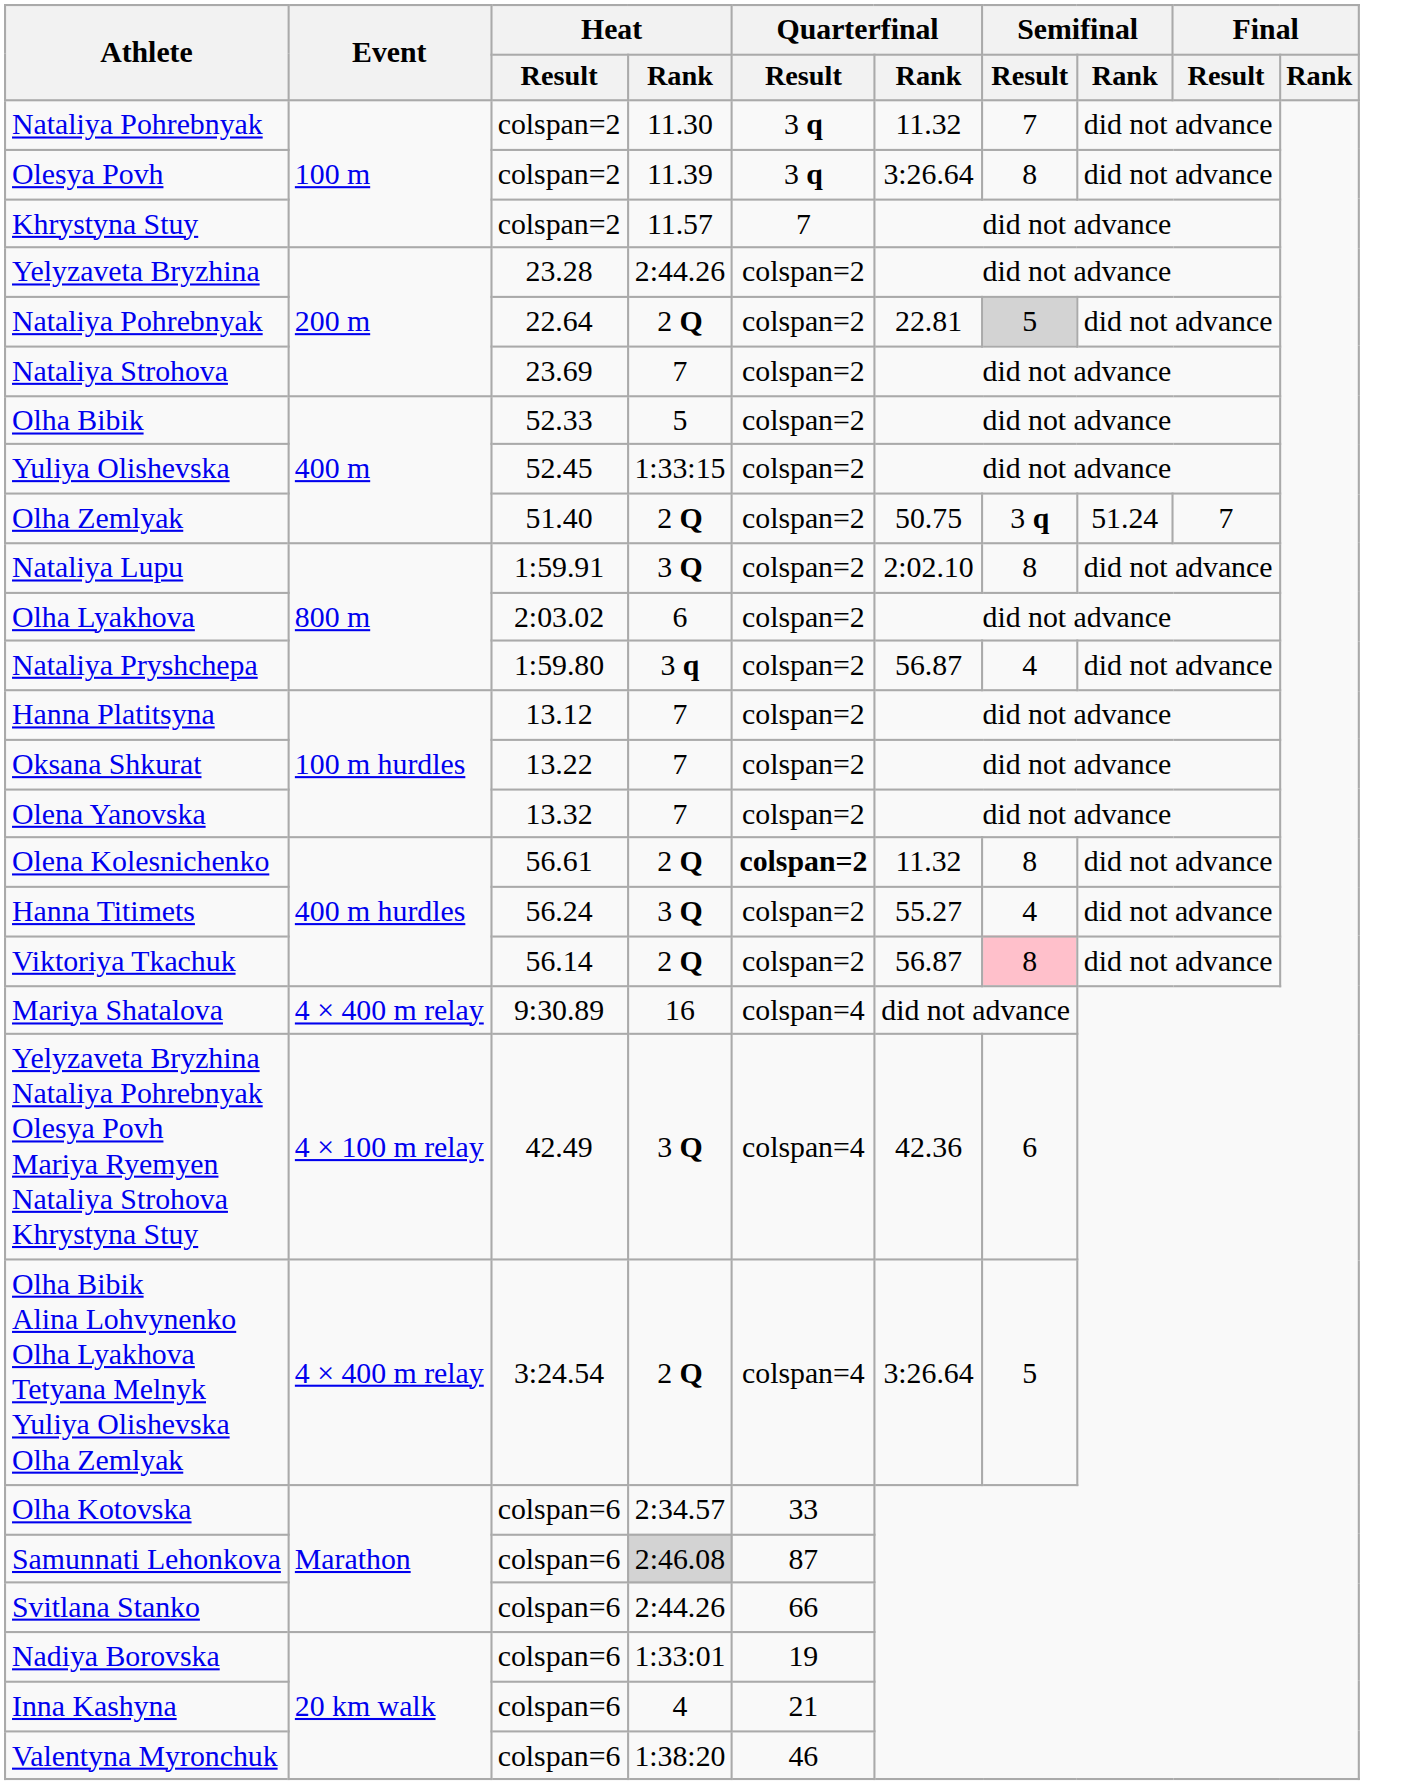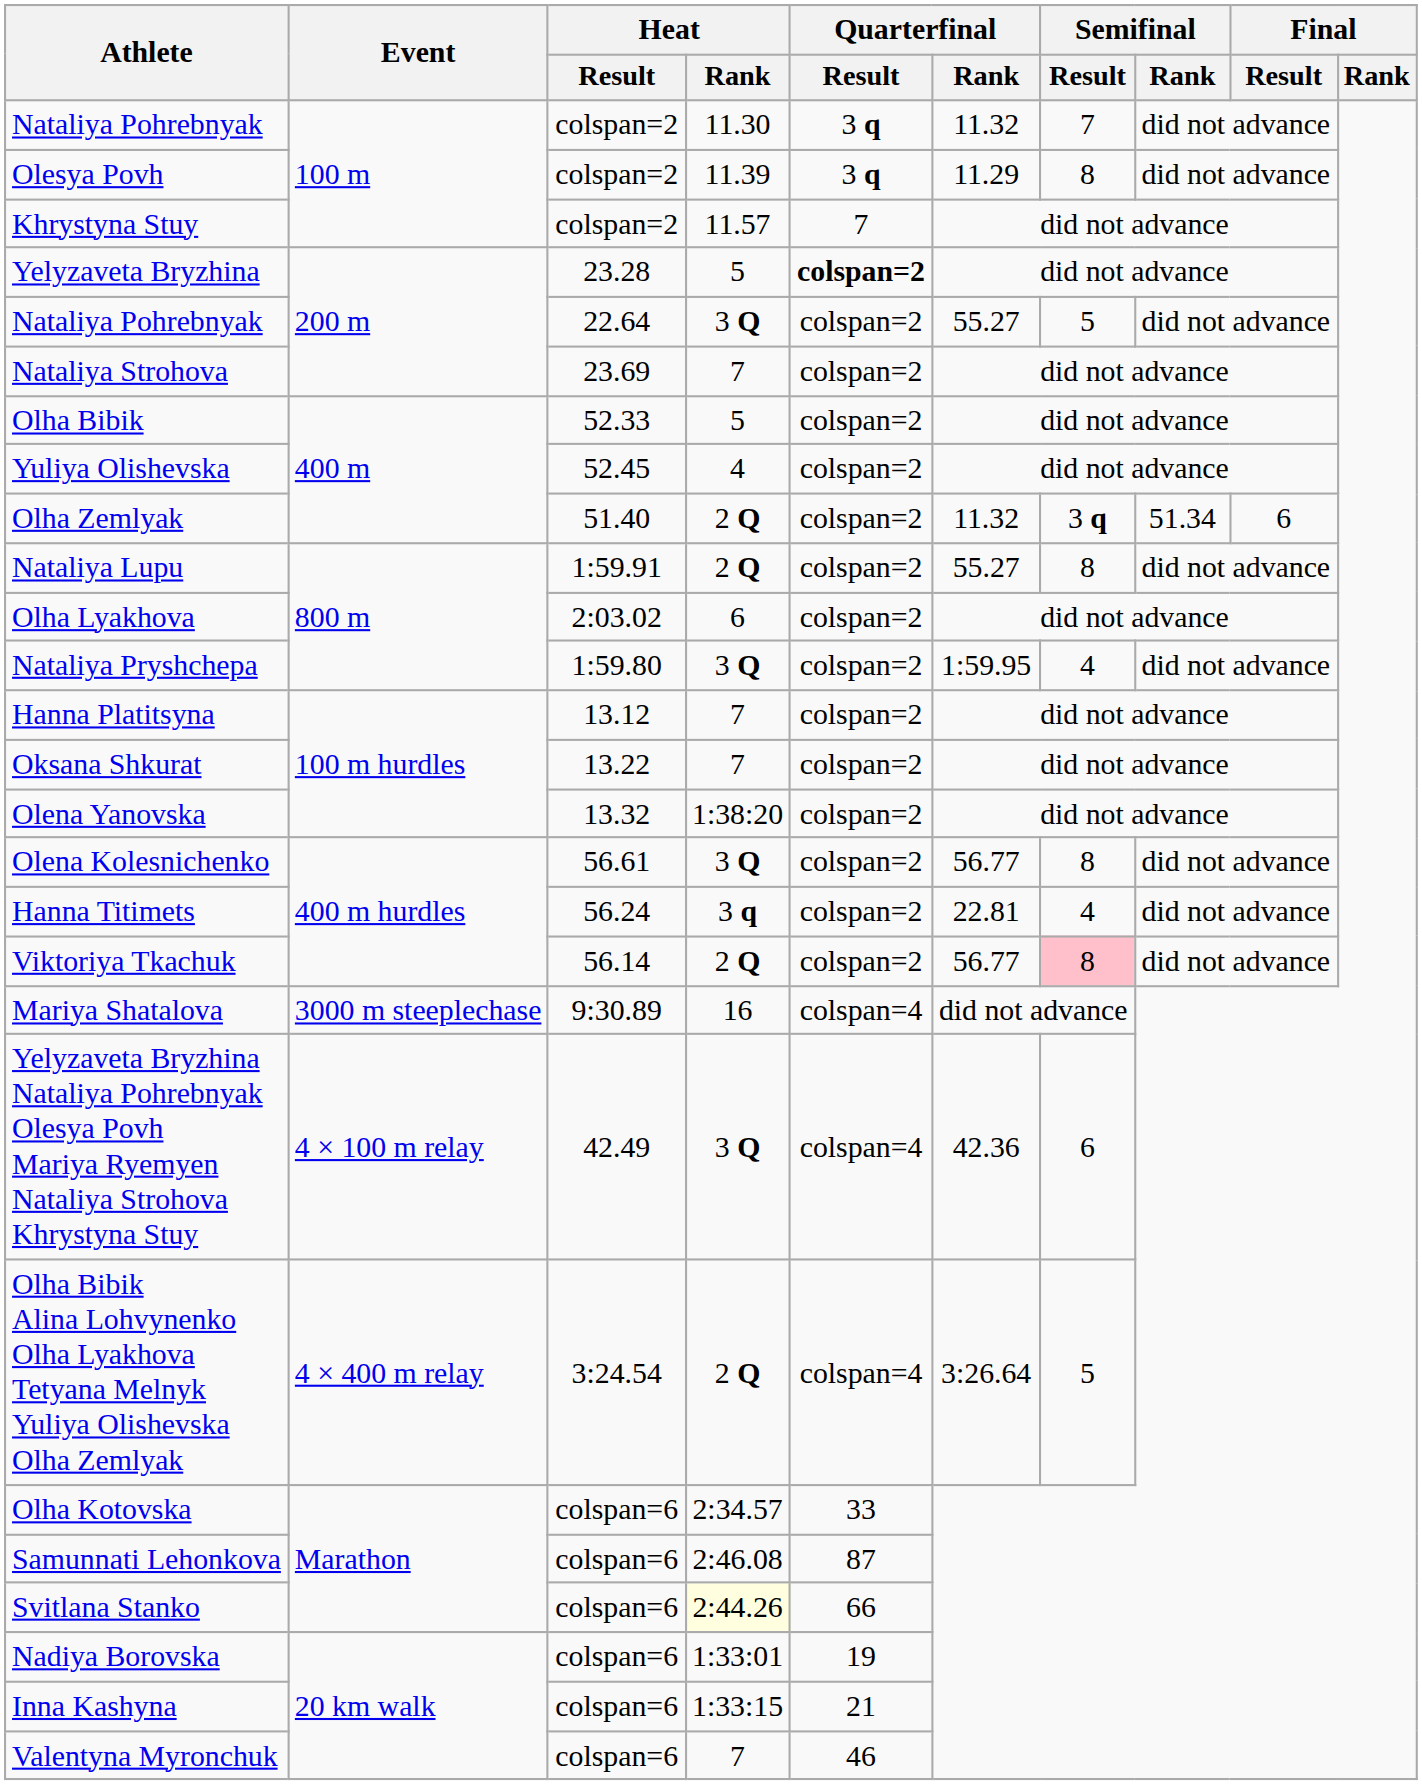(929, 174) 3:26.64 -> (986, 174) 11.29
(680, 272) 2:44.26 -> (738, 272) 5
(803, 272) normal -> (861, 272) bold
(680, 321) 2 Q -> (738, 321) 3 Q
(929, 321) 22.81 -> (986, 321) 55.27
(1030, 321) lightgrey background -> (1087, 321) no background
(680, 469) 1:33:15 -> (738, 469) 4
(929, 518) 50.75 -> (986, 518) 11.32
(1125, 518) 51.24 -> (1182, 518) 51.34
(1226, 518) 7 -> (1284, 518) 6
(680, 567) 3 Q -> (738, 567) 2 Q
(929, 567) 2:02.10 -> (986, 567) 55.27
(680, 665) 3 q -> (738, 665) 3 Q
(929, 665) 56.87 -> (986, 665) 1:59.95
(680, 813) 7 -> (738, 813) 1:38:20
(680, 862) 2 Q -> (738, 862) 3 Q
(803, 862) bold -> (861, 862) normal
(929, 862) 11.32 -> (986, 862) 56.77
(680, 911) 3 Q -> (738, 911) 3 q
(929, 911) 55.27 -> (986, 911) 22.81
(929, 960) 56.87 -> (986, 960) 56.77
(389, 1010) 4 × 400 m relay -> (418, 1010) 3000 m steeplechase
(680, 1558) lightgrey background -> (738, 1558) no background
(680, 1607) no background -> (738, 1607) lightyellow background
(680, 1706) 4 -> (738, 1706) 1:33:15
(680, 1755) 1:38:20 -> (738, 1755) 7
